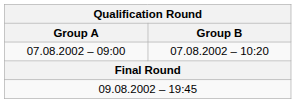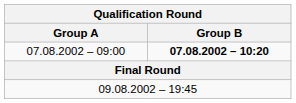(219, 51) normal -> (219, 51) bold
